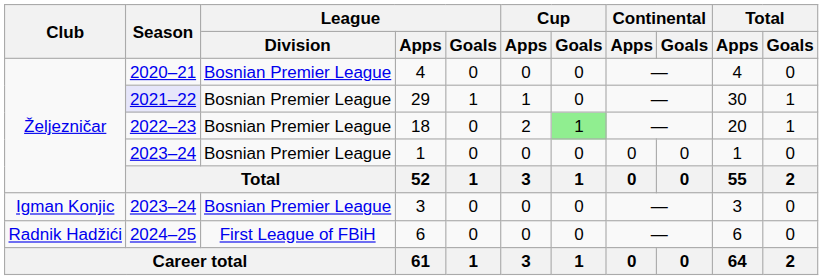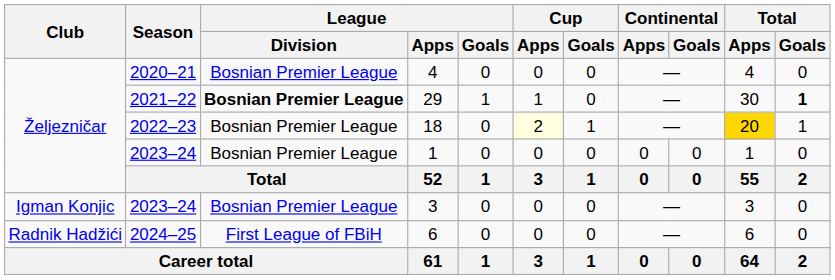(163, 99) lavender background -> (163, 99) no background
(298, 99) normal -> (304, 99) bold
(790, 99) normal -> (802, 99) bold
(526, 126) no background -> (538, 126) lightyellow background
(579, 126) lightgreen background -> (591, 126) no background
(737, 126) no background -> (750, 126) gold background
